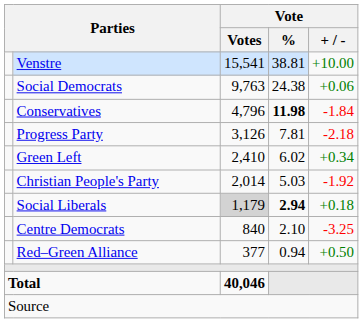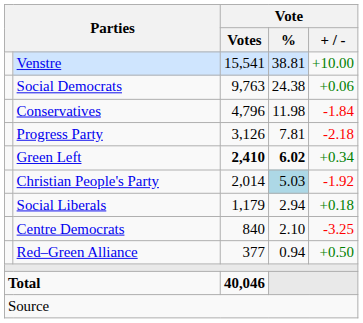(289, 110) bold -> (289, 110) normal
(248, 157) normal -> (248, 157) bold
(292, 157) normal -> (292, 157) bold
(292, 181) no background -> (292, 181) lightblue background
(248, 205) lightgrey background -> (248, 205) no background
(292, 205) bold -> (292, 205) normal
